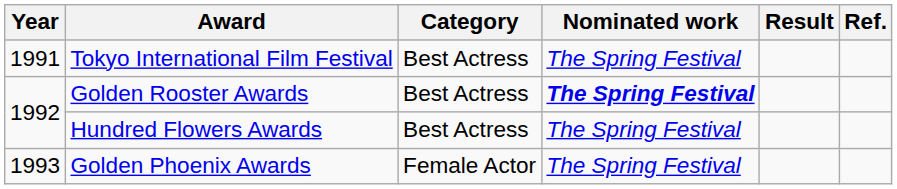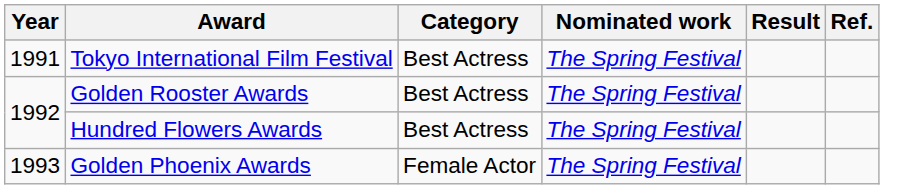(650, 93) bold -> (644, 93) normal
